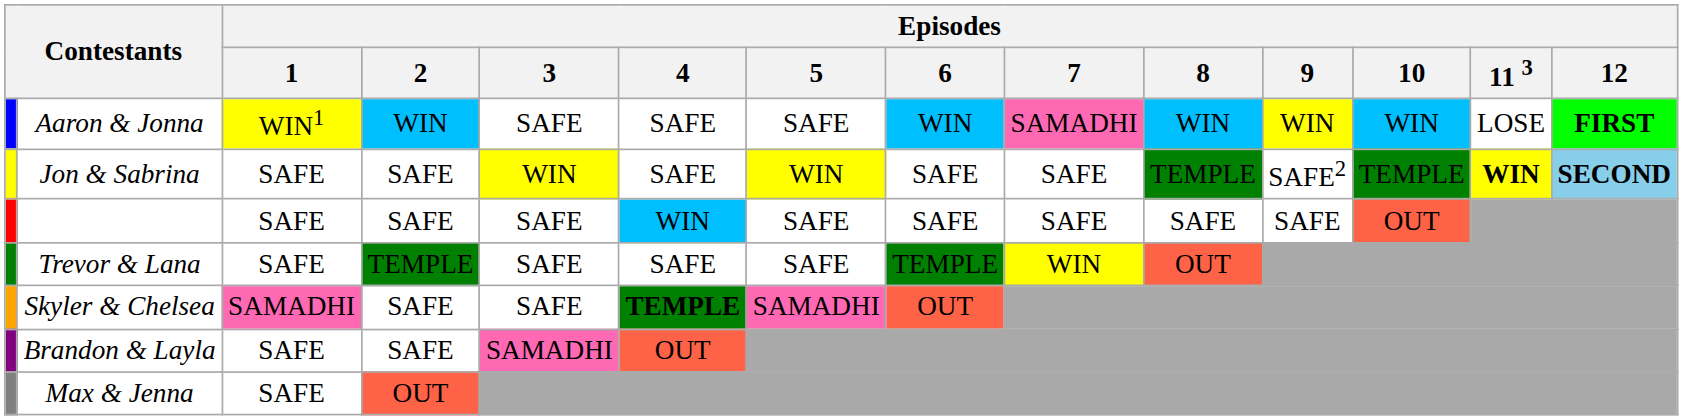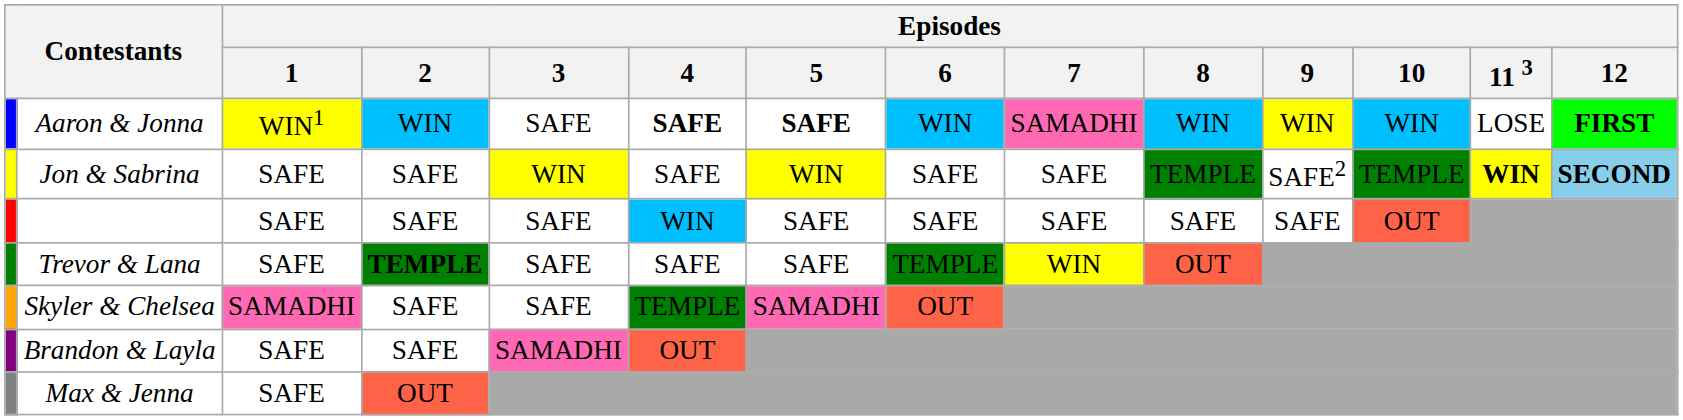(683, 123) normal -> (687, 123) bold
(816, 123) normal -> (816, 123) bold
(420, 263) normal -> (425, 263) bold
(683, 306) bold -> (687, 306) normal
